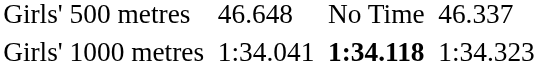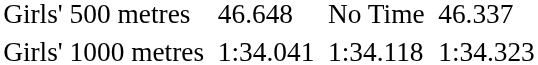(376, 51) bold -> (376, 51) normal
